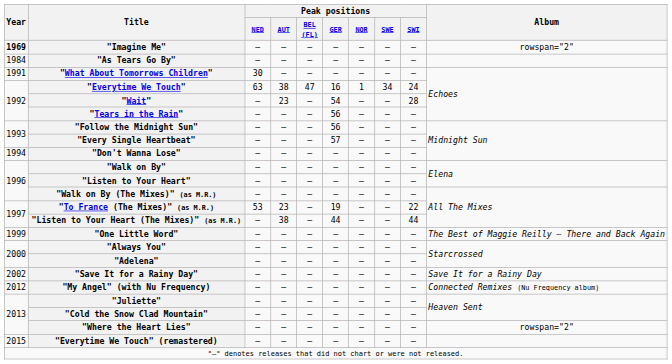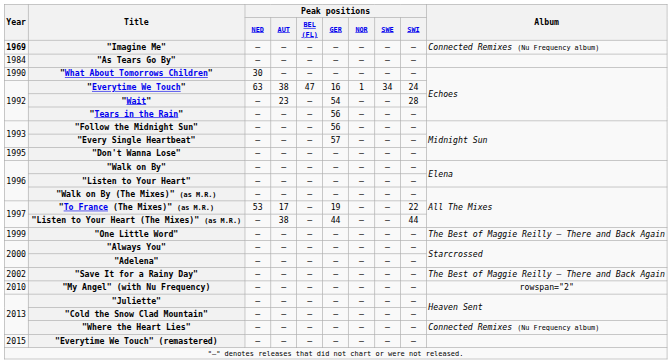(547, 47) rowspan="2" -> (514, 47) Connected Remixes (Nu Frequency album)
(16, 74) 1991 -> (16, 74) 1990
(16, 154) 1994 -> (16, 154) 1995
(284, 207) 23 -> (284, 207) 17
(485, 274) Save It for a Rainy Day -> (547, 274) The Best of Maggie Reilly – There and Back Again
(16, 287) 2012 -> (16, 287) 2010
(514, 287) Connected Remixes (Nu Frequency album) -> (547, 287) rowspan="2"
(547, 327) rowspan="2" -> (514, 327) Connected Remixes (Nu Frequency album)
